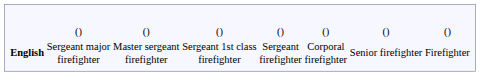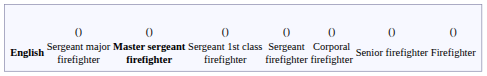(146, 53) normal -> (149, 53) bold
